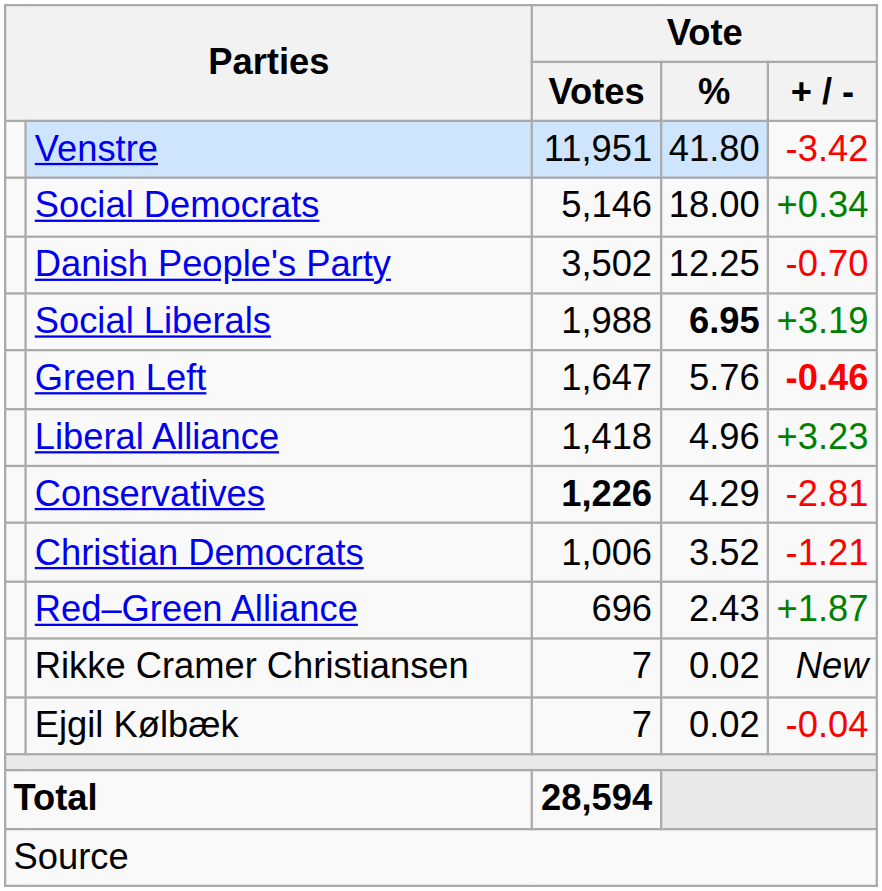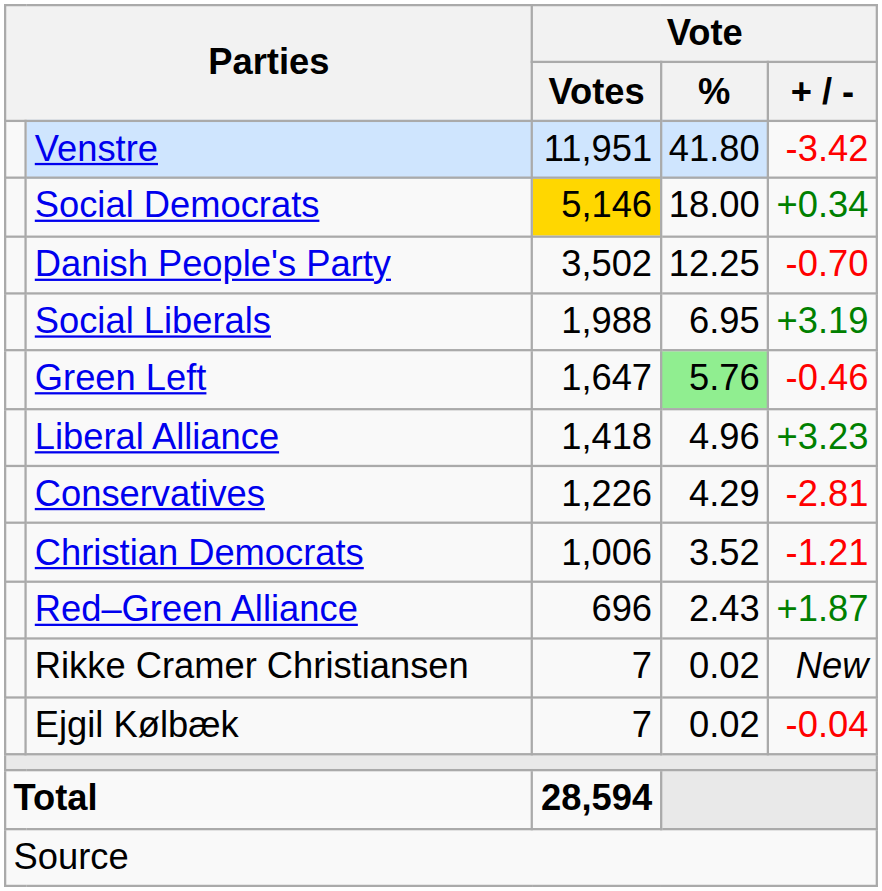(607, 206) no background -> (607, 206) gold background
(724, 321) bold -> (724, 321) normal
(724, 378) no background -> (724, 378) lightgreen background
(827, 378) bold -> (827, 378) normal
(607, 494) bold -> (607, 494) normal
